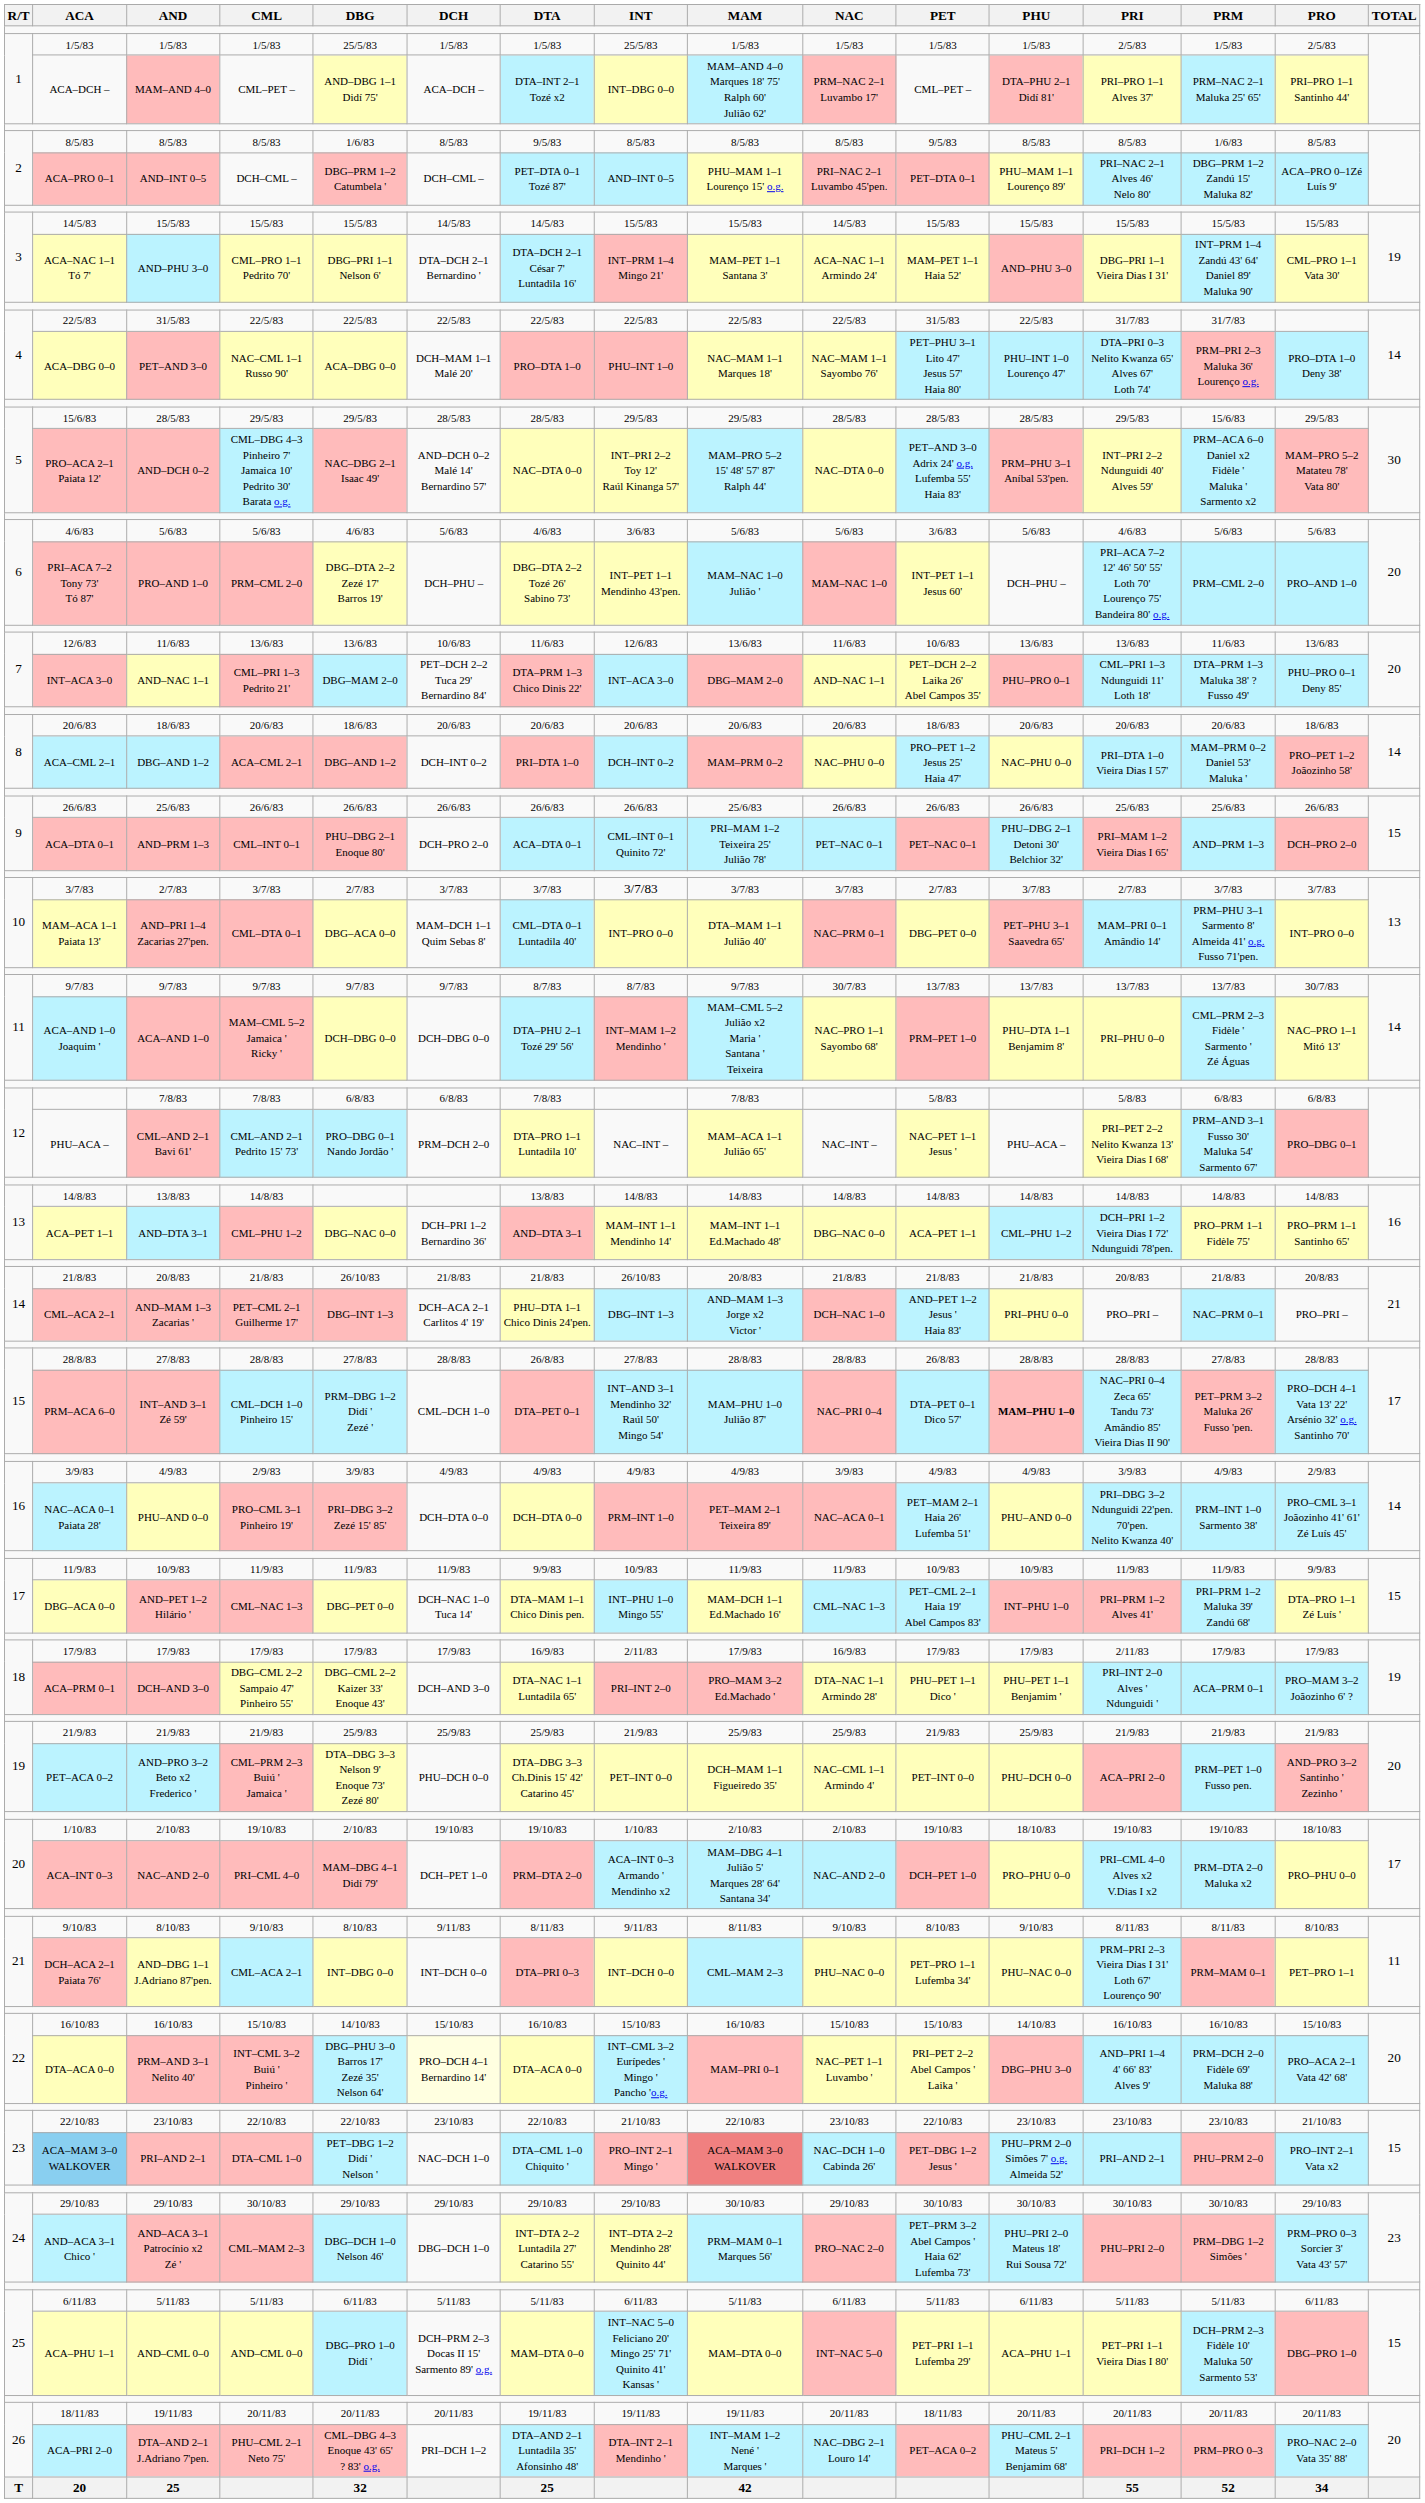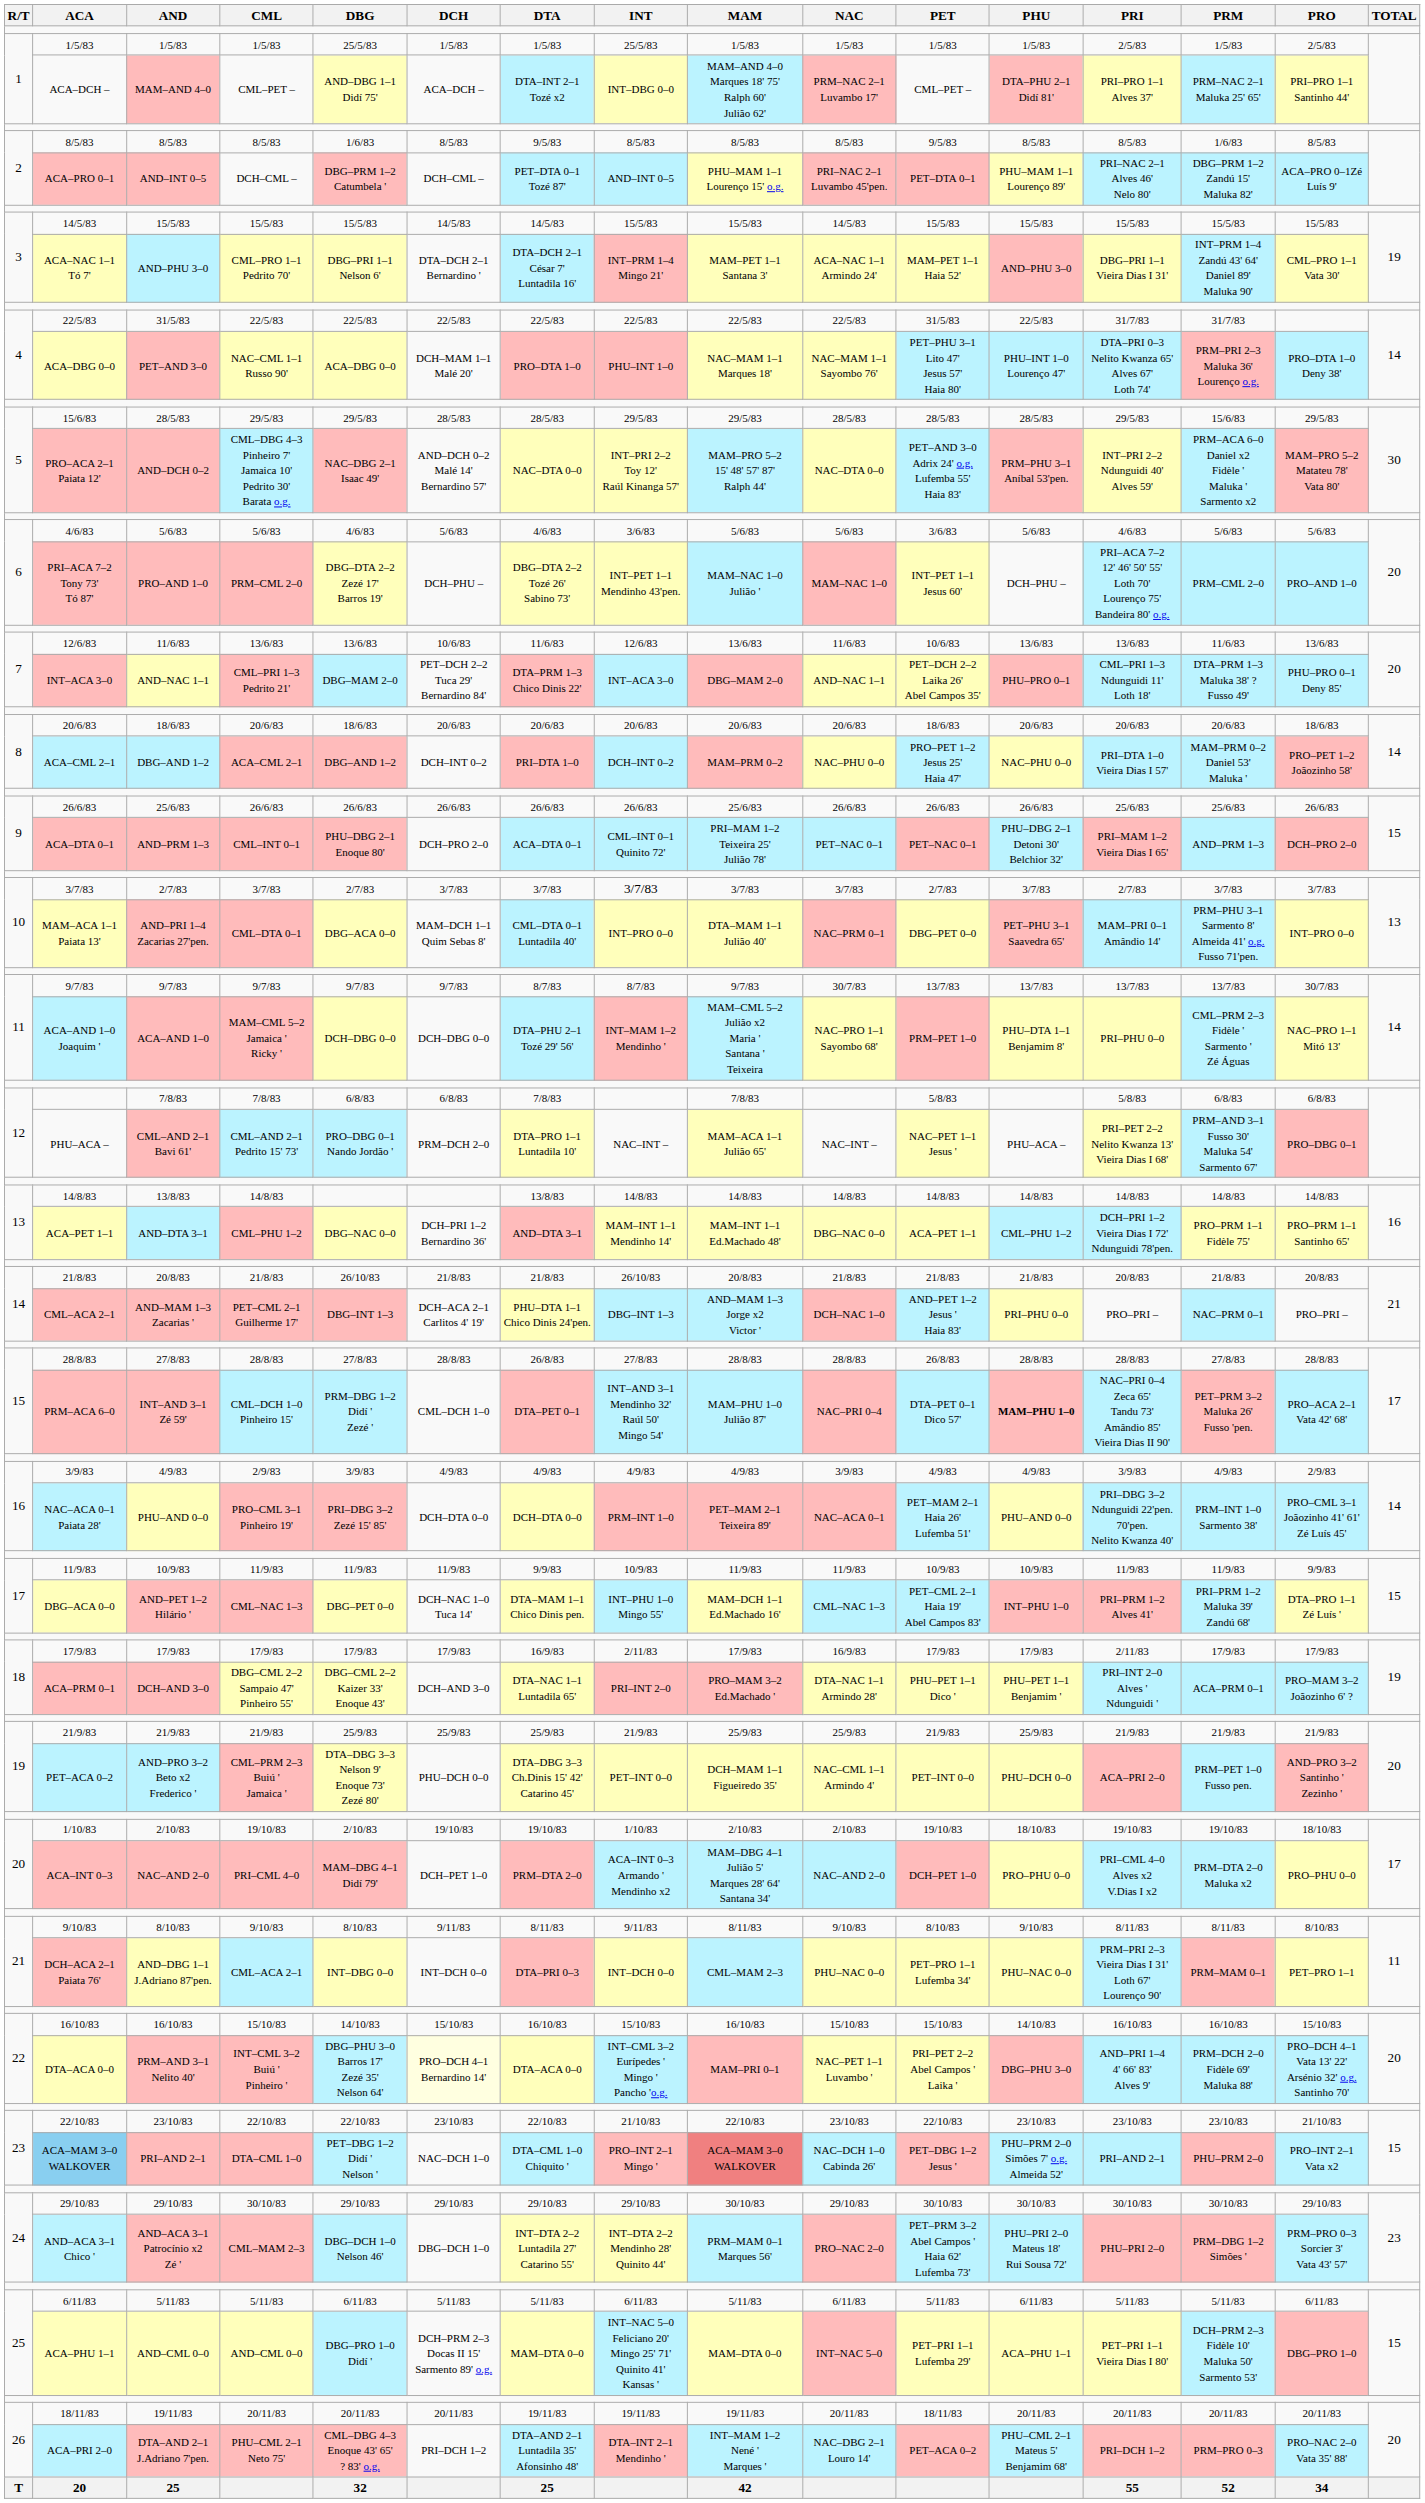(1322, 1412) PRO–DCH 4–1 Vata 13' 22' Arsénio 32' o.g. Santinho 70' -> (1322, 1412) PRO–ACA 2–1 Vata 42' 68'
(1322, 2069) PRO–ACA 2–1 Vata 42' 68' -> (1322, 2069) PRO–DCH 4–1 Vata 13' 22' Arsénio 32' o.g. Santinho 70'
